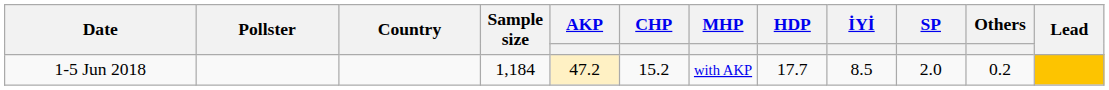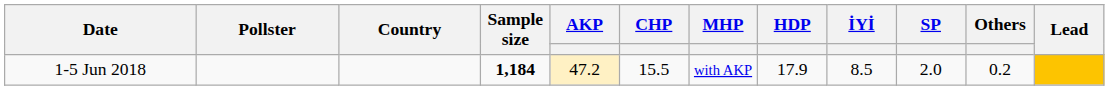(515, 69) normal -> (515, 69) bold
(654, 69) 15.2 -> (654, 69) 15.5
(792, 69) 17.7 -> (792, 69) 17.9
